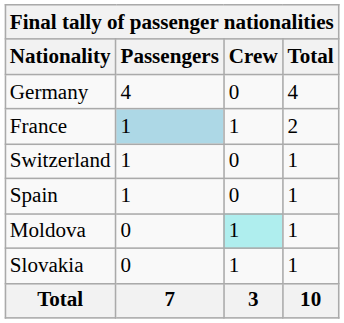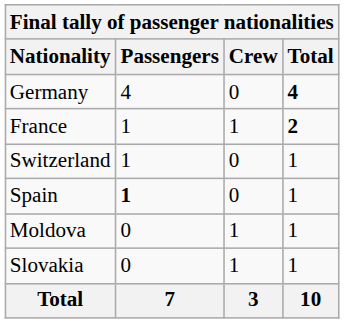(293, 91) normal -> (293, 91) bold
(126, 126) lightblue background -> (126, 126) no background
(293, 126) normal -> (293, 126) bold
(126, 195) normal -> (126, 195) bold
(234, 230) paleturquoise background -> (234, 230) no background
